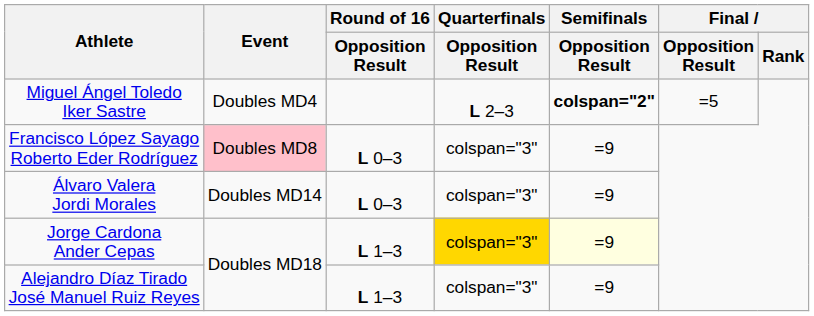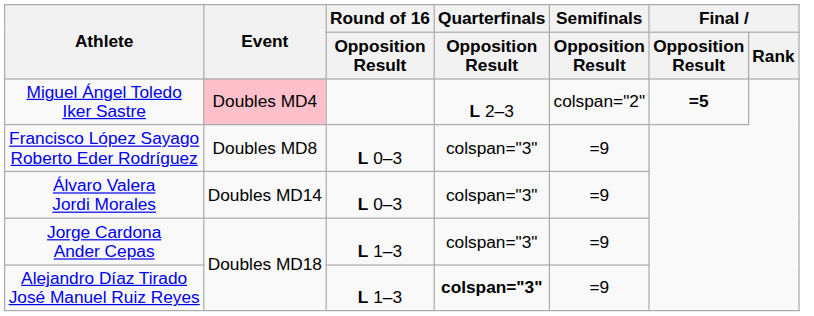(265, 102) no background -> (265, 102) pink background
(604, 102) bold -> (599, 102) normal
(709, 102) normal -> (699, 102) bold
(265, 149) pink background -> (265, 149) no background
(492, 242) gold background -> (492, 242) no background
(604, 242) lightyellow background -> (599, 242) no background
(492, 288) normal -> (492, 288) bold
